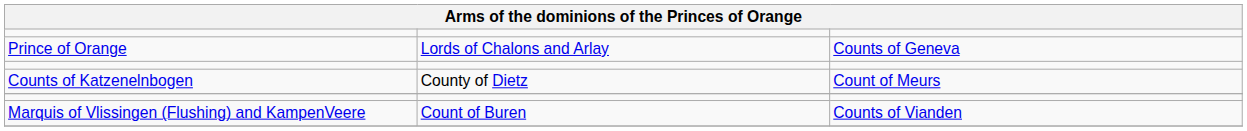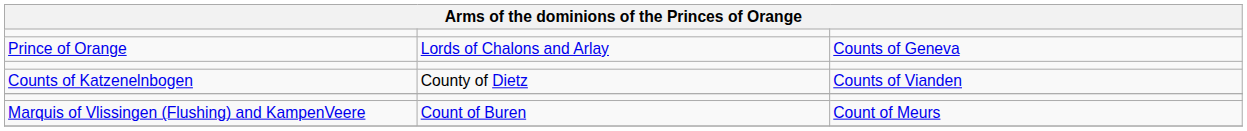(887, 81) Count of Meurs -> (898, 81) Counts of Vianden
(898, 113) Counts of Vianden -> (887, 113) Count of Meurs
